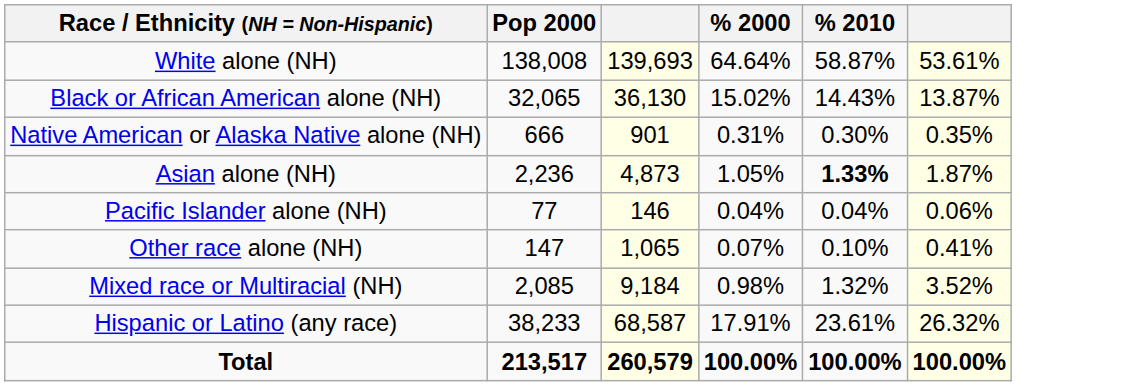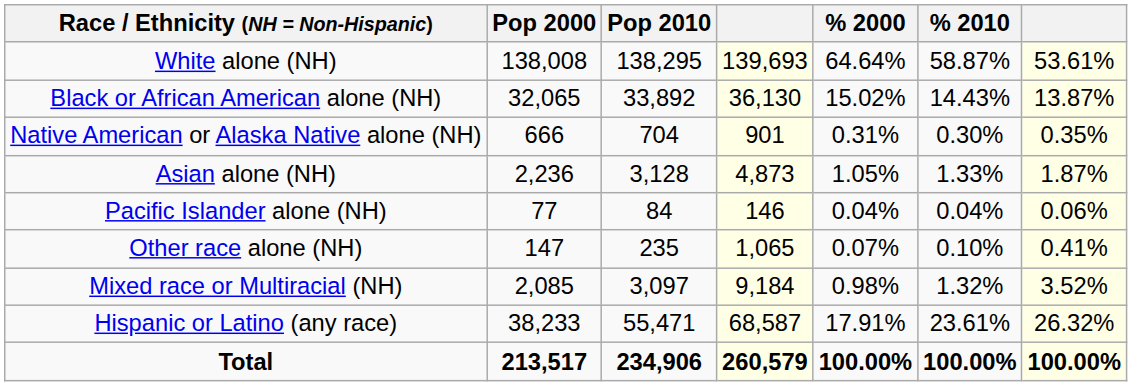+ column: (659, 23)
(855, 173) bold -> (970, 173) normal
